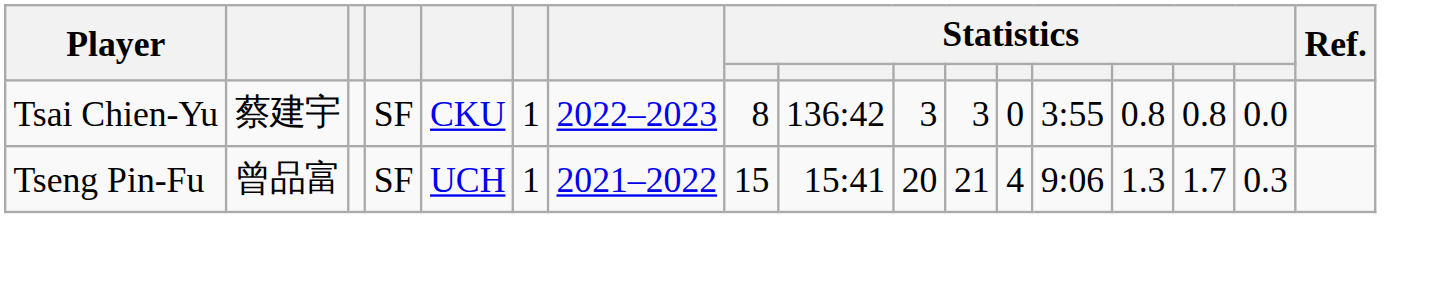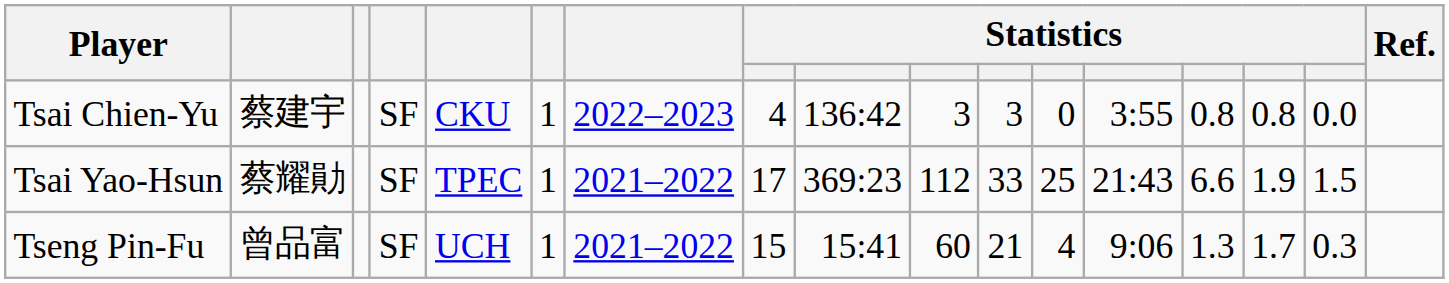(760, 113) 8 -> (777, 113) 4
+ row: (118, 179)
(920, 179) 20 -> (953, 245) 60
